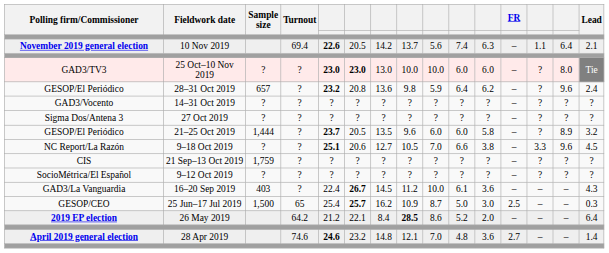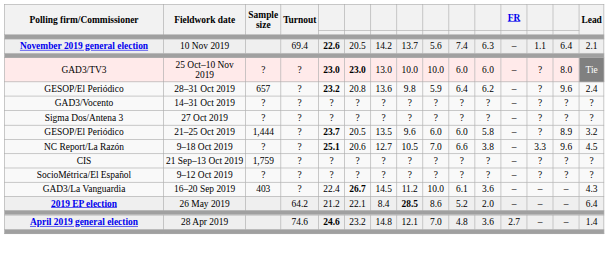- row: (84, 203)
